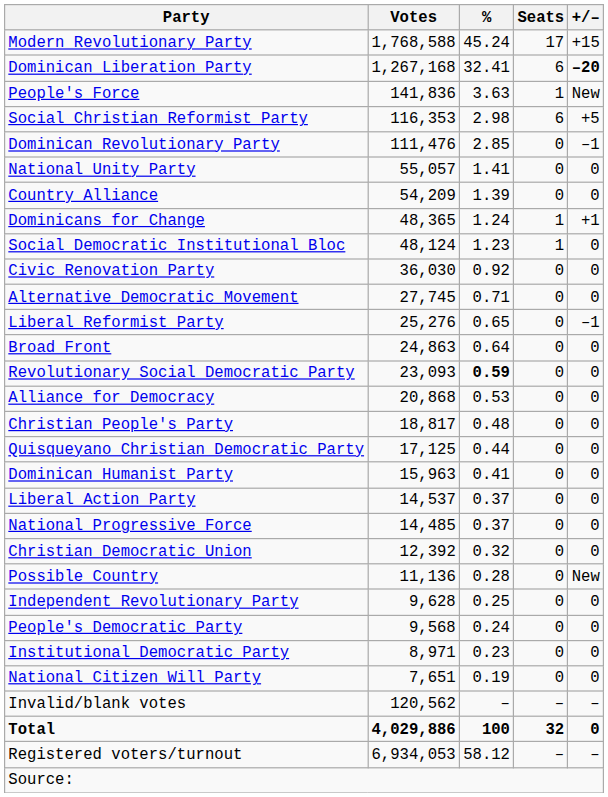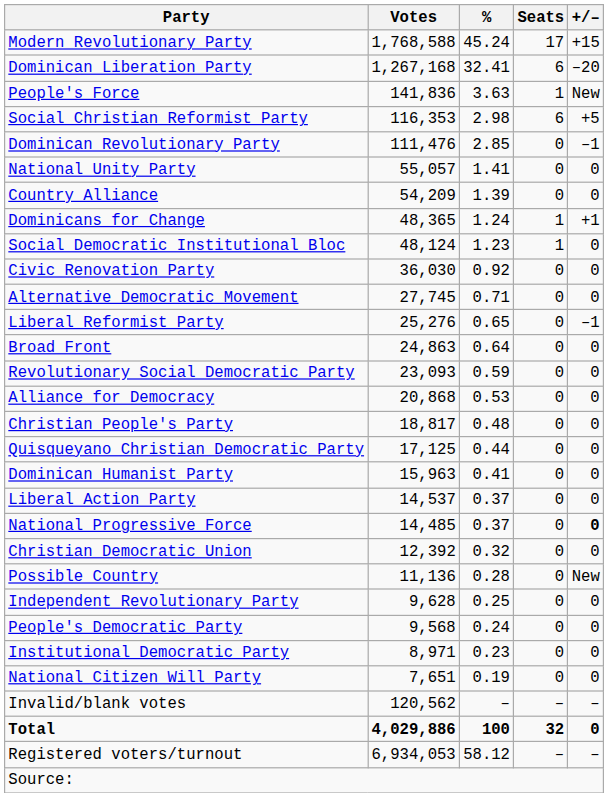(586, 68) bold -> (586, 68) normal
(491, 373) bold -> (491, 373) normal
(595, 526) normal -> (595, 526) bold
